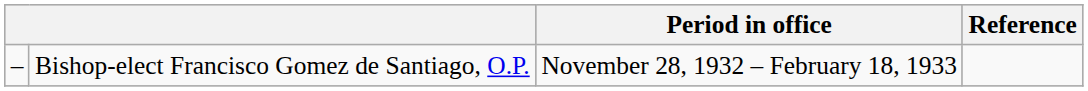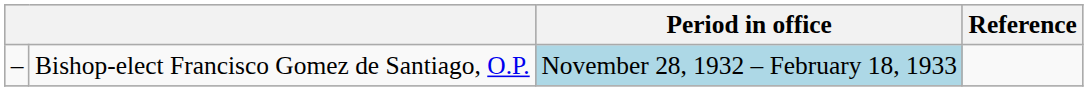(749, 65) no background -> (749, 65) lightblue background
